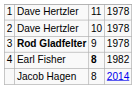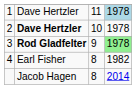(118, 12) no background -> (118, 12) lightblue background
(48, 28) normal -> (49, 28) bold
(118, 44) no background -> (118, 44) lightgreen background
(94, 60) bold -> (94, 60) normal
